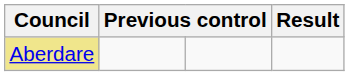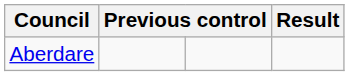(52, 53) khaki background -> (52, 53) no background
